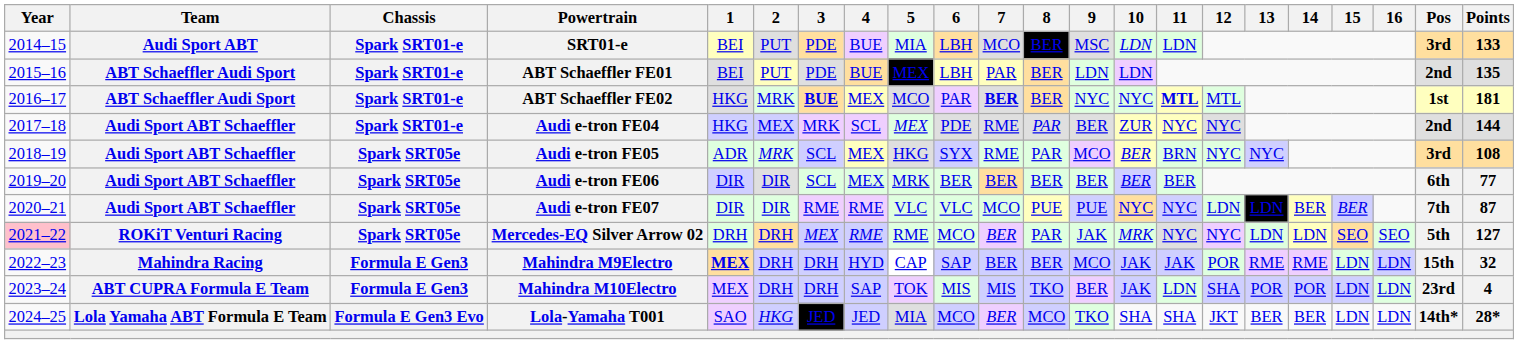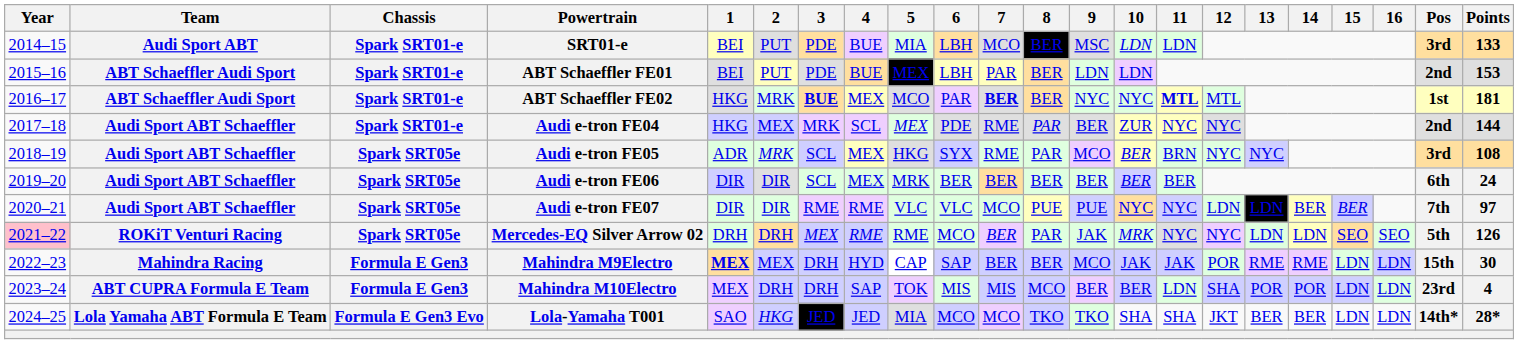(1488, 71) 135 -> (1488, 71) 153
(1488, 180) 77 -> (1488, 180) 24
(1488, 207) 87 -> (1488, 207) 97
(1488, 234) 127 -> (1488, 234) 126
(776, 262) DRH -> (776, 262) MEX
(1488, 262) 32 -> (1488, 262) 30
(1047, 289) TKO -> (1047, 289) MCO
(1136, 289) JAK -> (1136, 289) BER
(1001, 316) BER -> (1001, 316) MCO
(1047, 316) MCO -> (1047, 316) TKO
